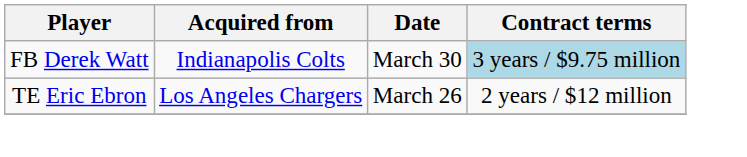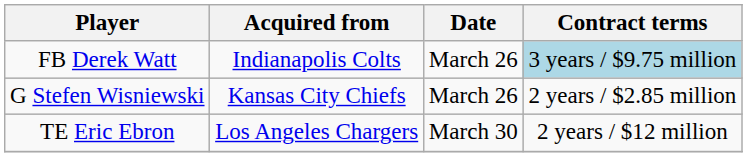(417, 59) March 30 -> (473, 59) March 26
+ row: (107, 95)
(417, 95) March 26 -> (473, 132) March 30
